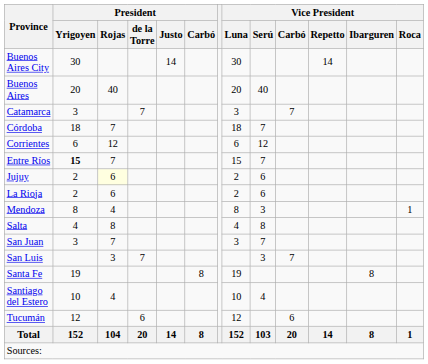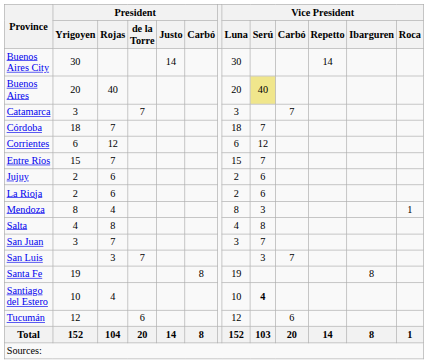(263, 90) no background -> (263, 90) khaki background
(75, 160) bold -> (75, 160) normal
(113, 177) lightyellow background -> (113, 177) no background
(263, 296) normal -> (263, 296) bold
